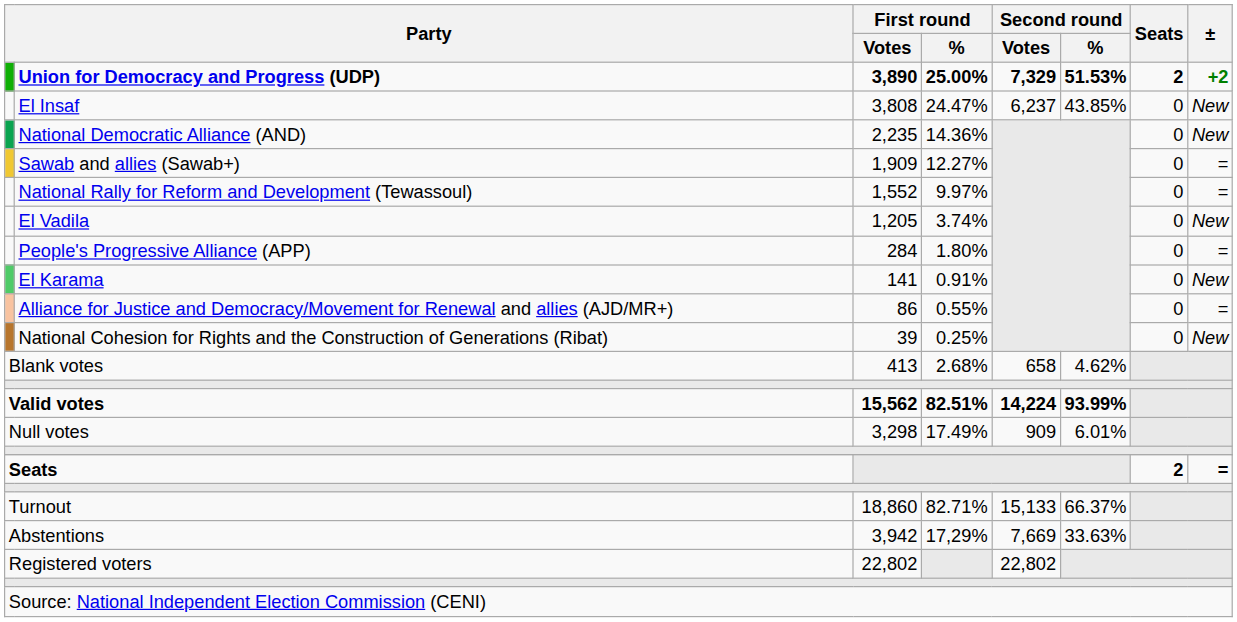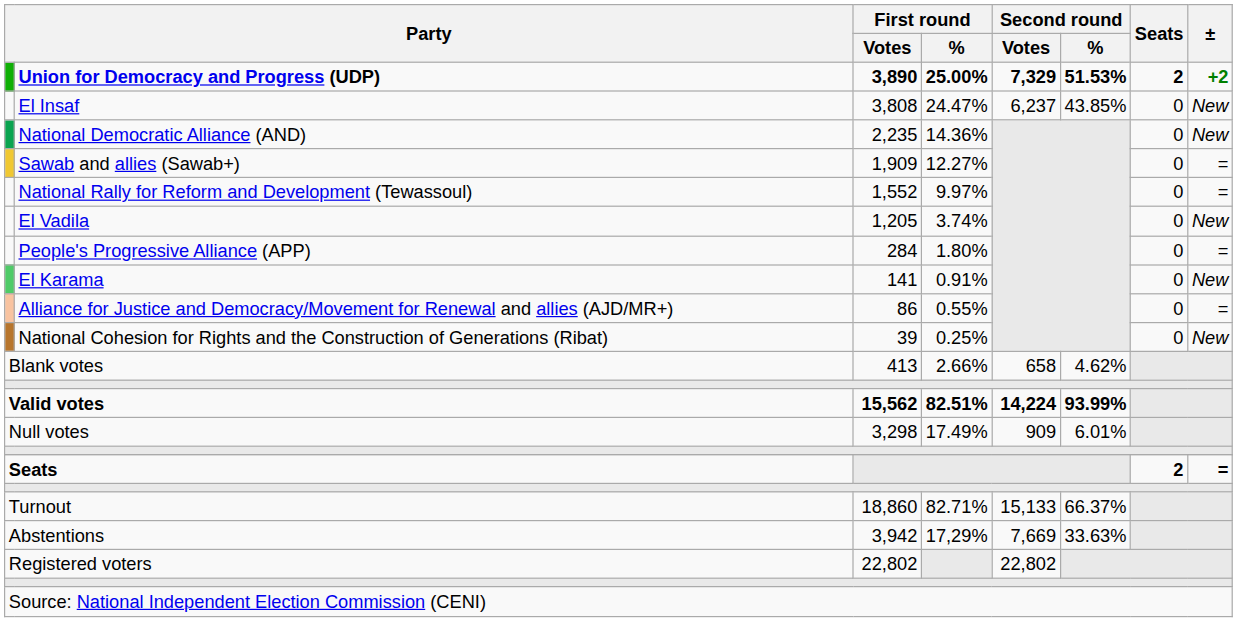(962, 366) 2.68% -> (962, 366) 2.66%
